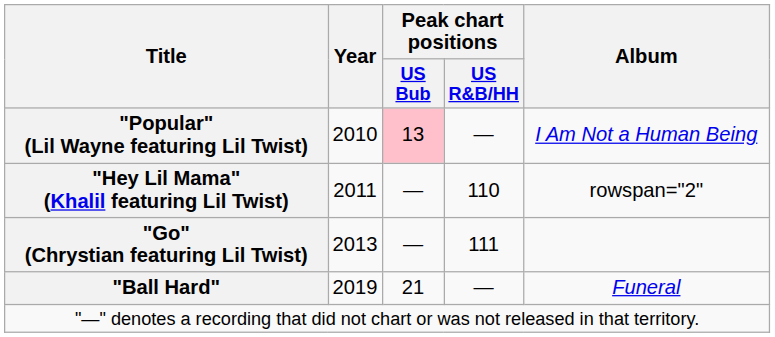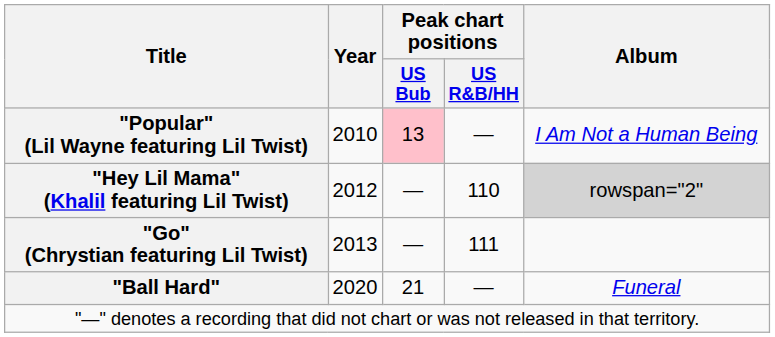(355, 189) 2011 -> (355, 189) 2012
(646, 189) no background -> (646, 189) lightgrey background
(355, 287) 2019 -> (355, 287) 2020
